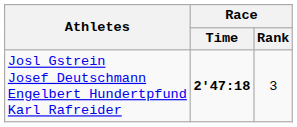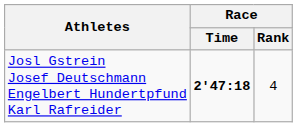(273, 86) 3 -> (273, 86) 4
